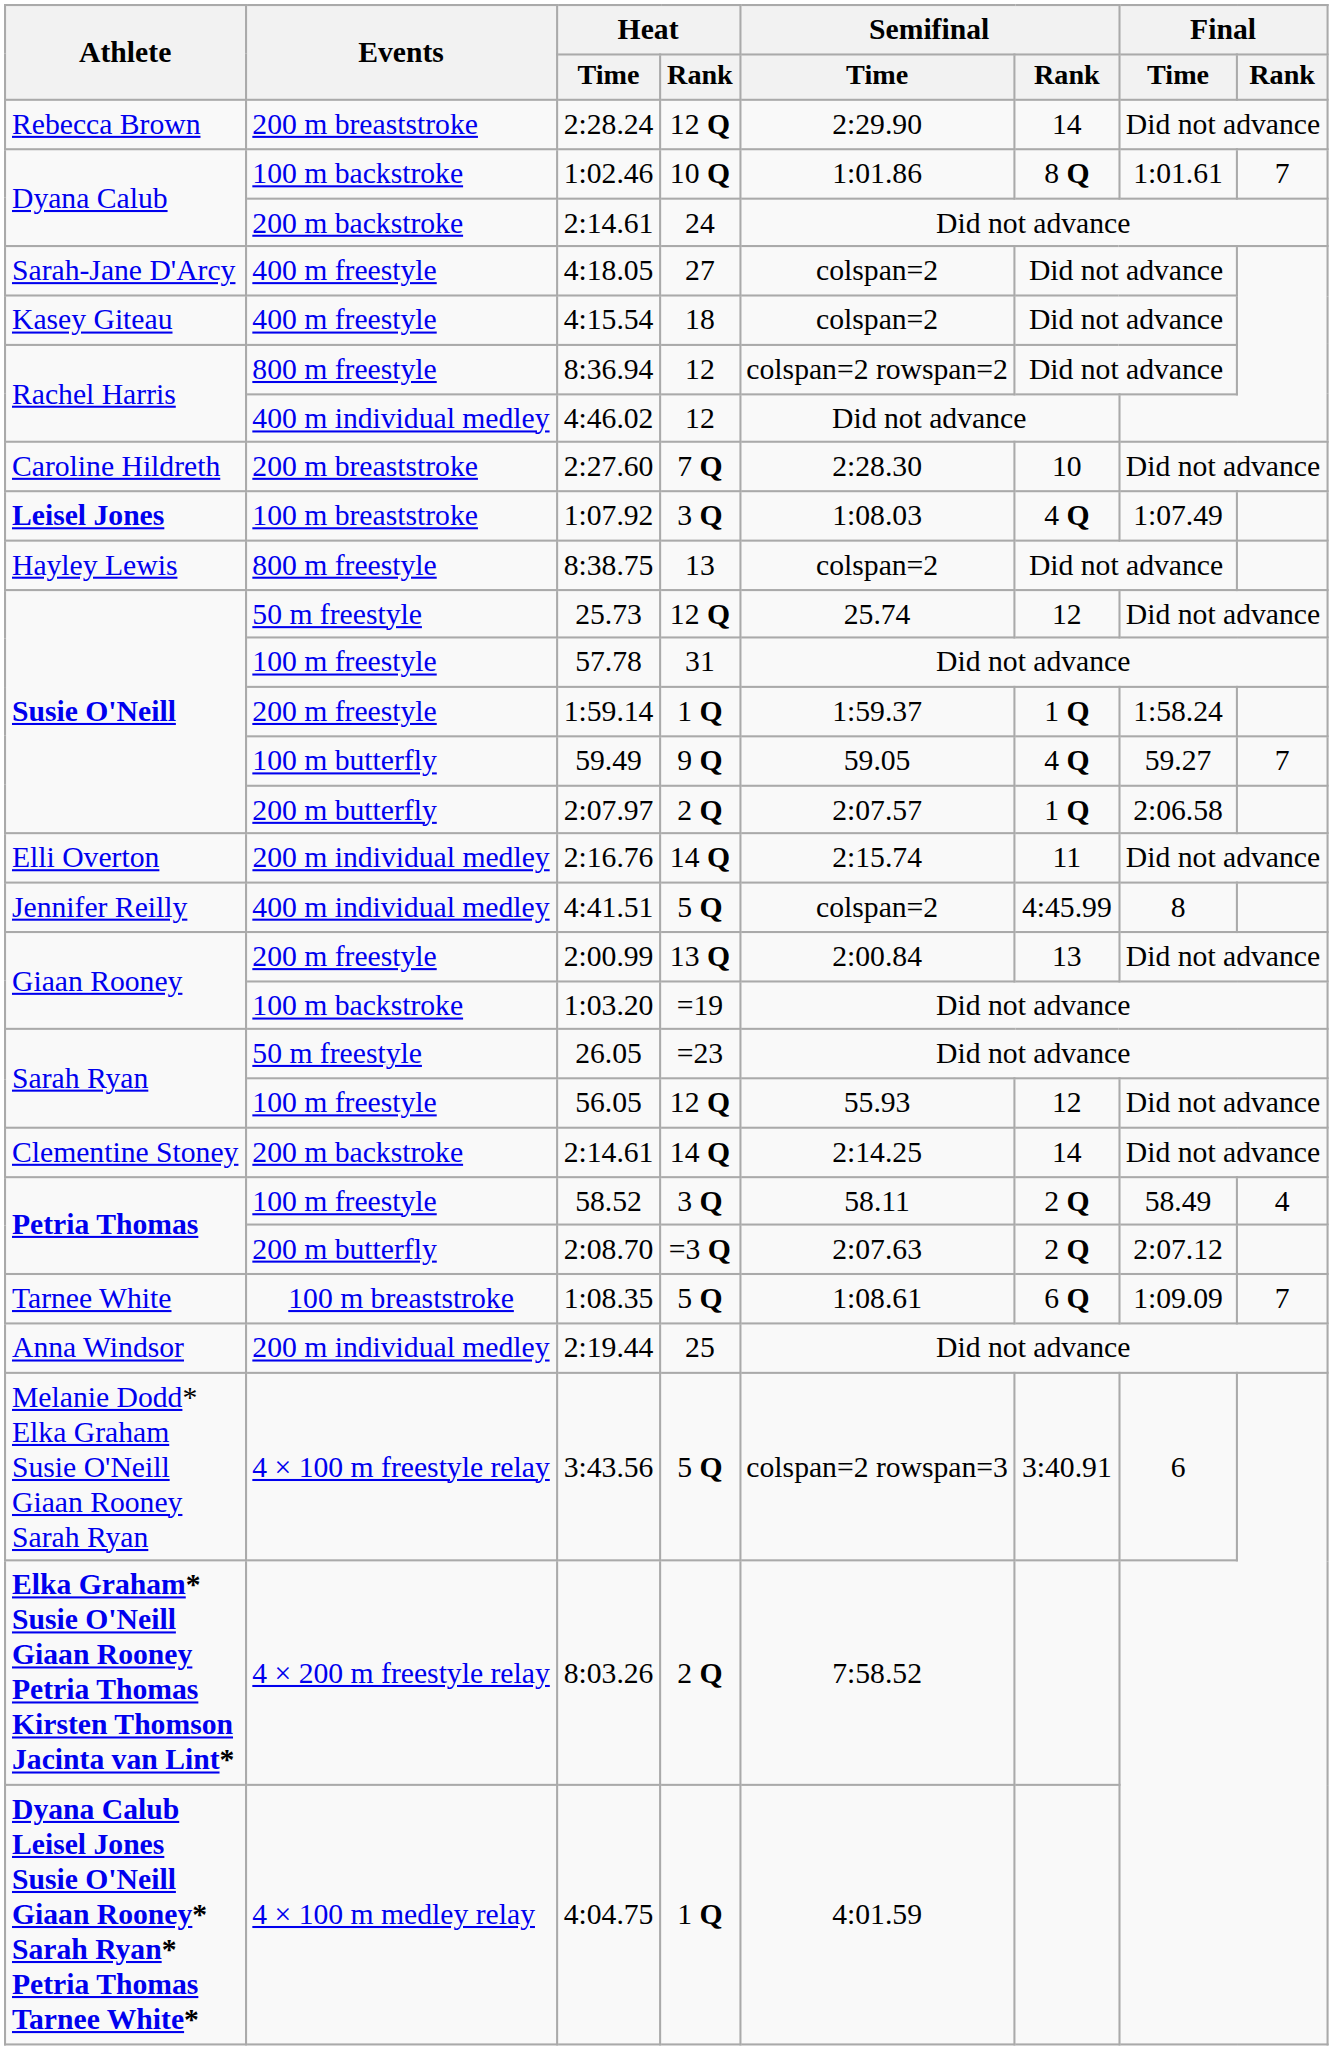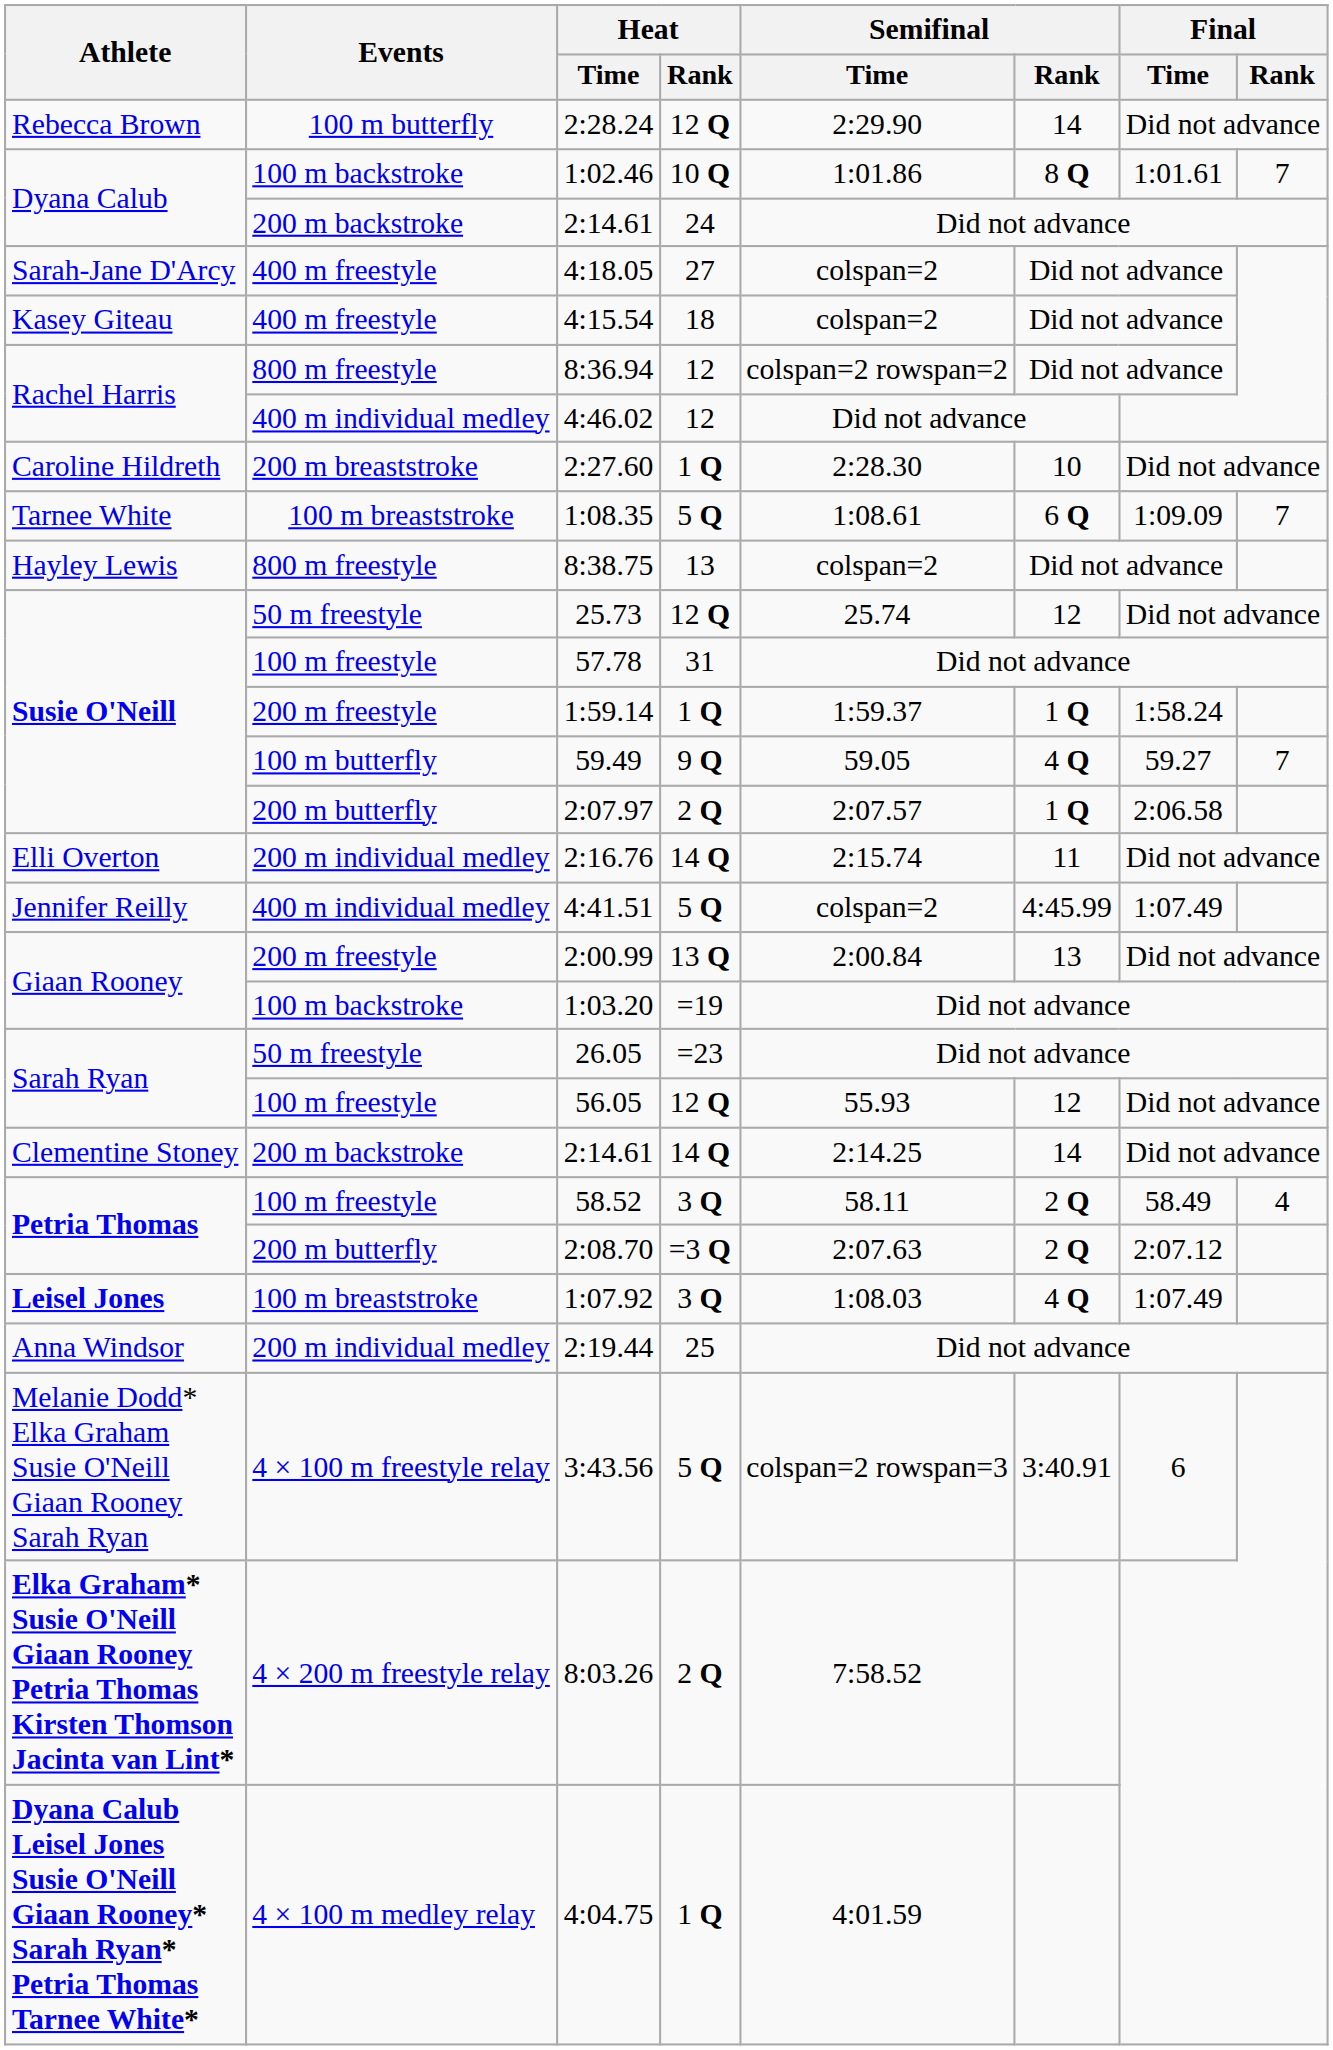(365, 124) 200 m breaststroke -> (401, 124) 100 m butterfly
(700, 467) 7 Q -> (700, 467) 1 Q
rows swapped: (88, 515) <-> (92, 1298)
(1178, 907) 8 -> (1178, 907) 1:07.49
